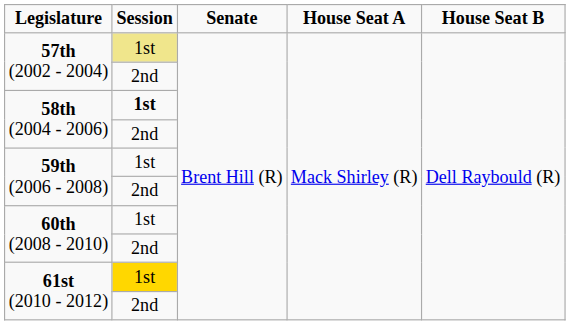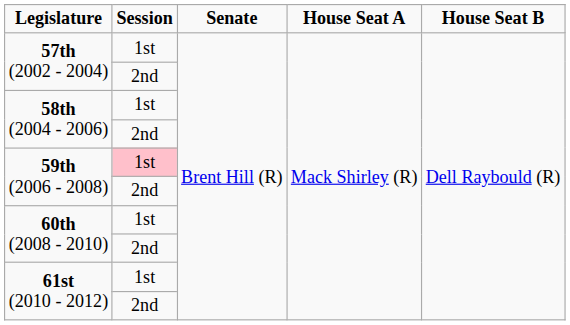(145, 47) khaki background -> (145, 47) no background
(145, 104) bold -> (145, 104) normal
(145, 162) no background -> (145, 162) pink background
(145, 276) gold background -> (145, 276) no background
